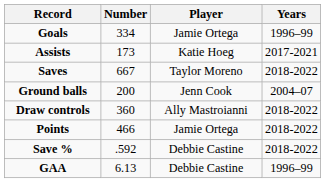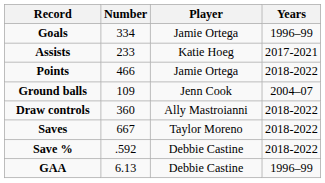(126, 52) 173 -> (126, 52) 233
rows swapped: (53, 129) <-> (53, 71)
(126, 91) 200 -> (126, 91) 109
